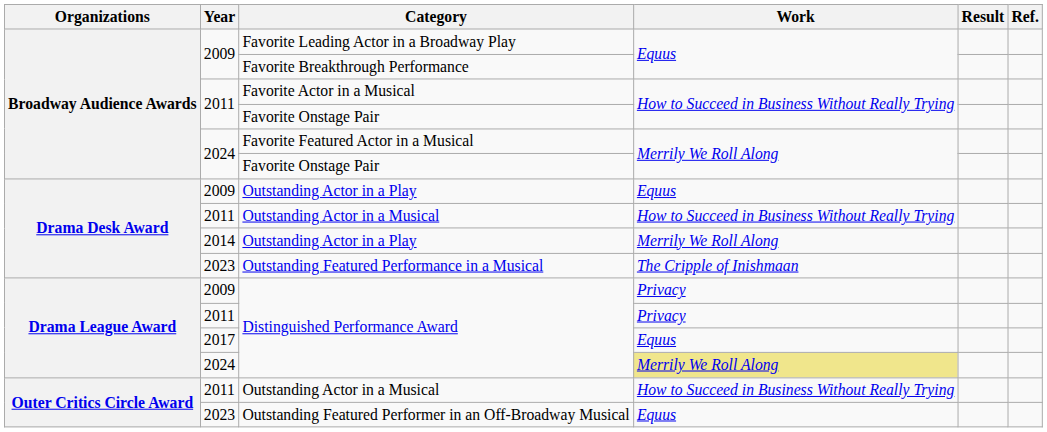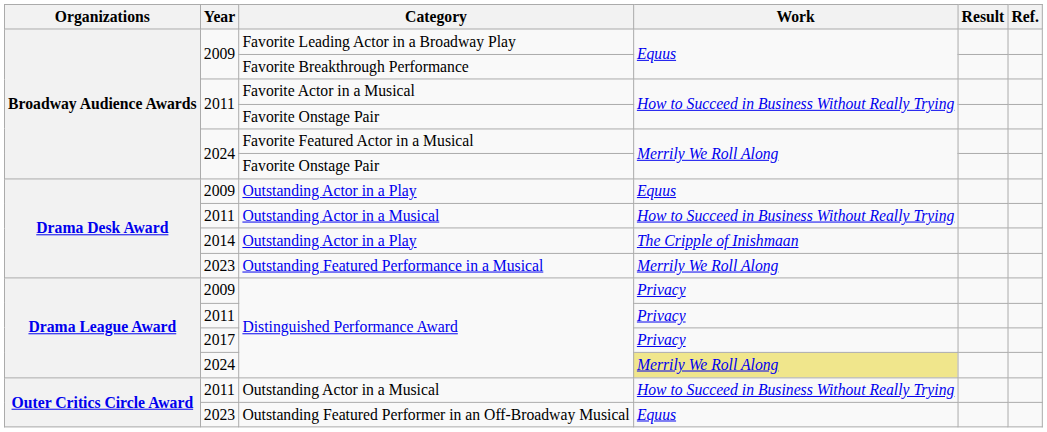(708, 240) Merrily We Roll Along -> (718, 240) The Cripple of Inishmaan
(718, 265) The Cripple of Inishmaan -> (708, 265) Merrily We Roll Along
(656, 340) Equus -> (661, 340) Privacy
